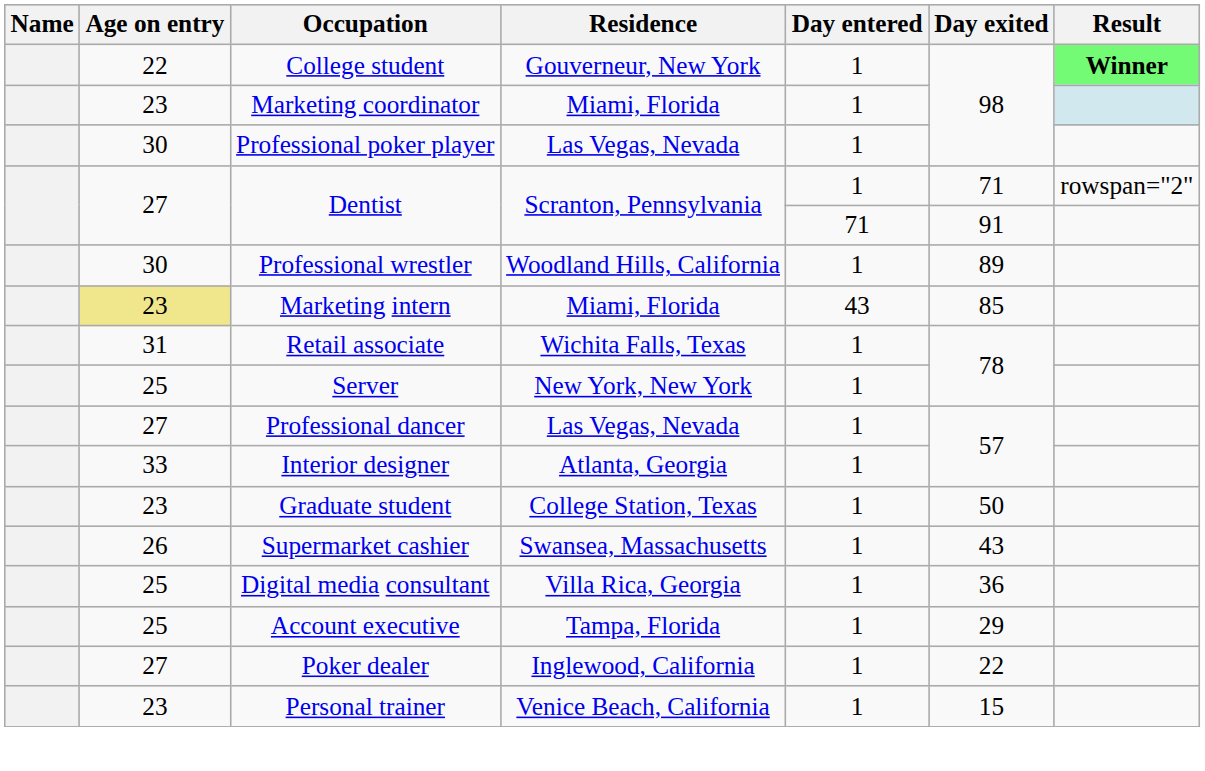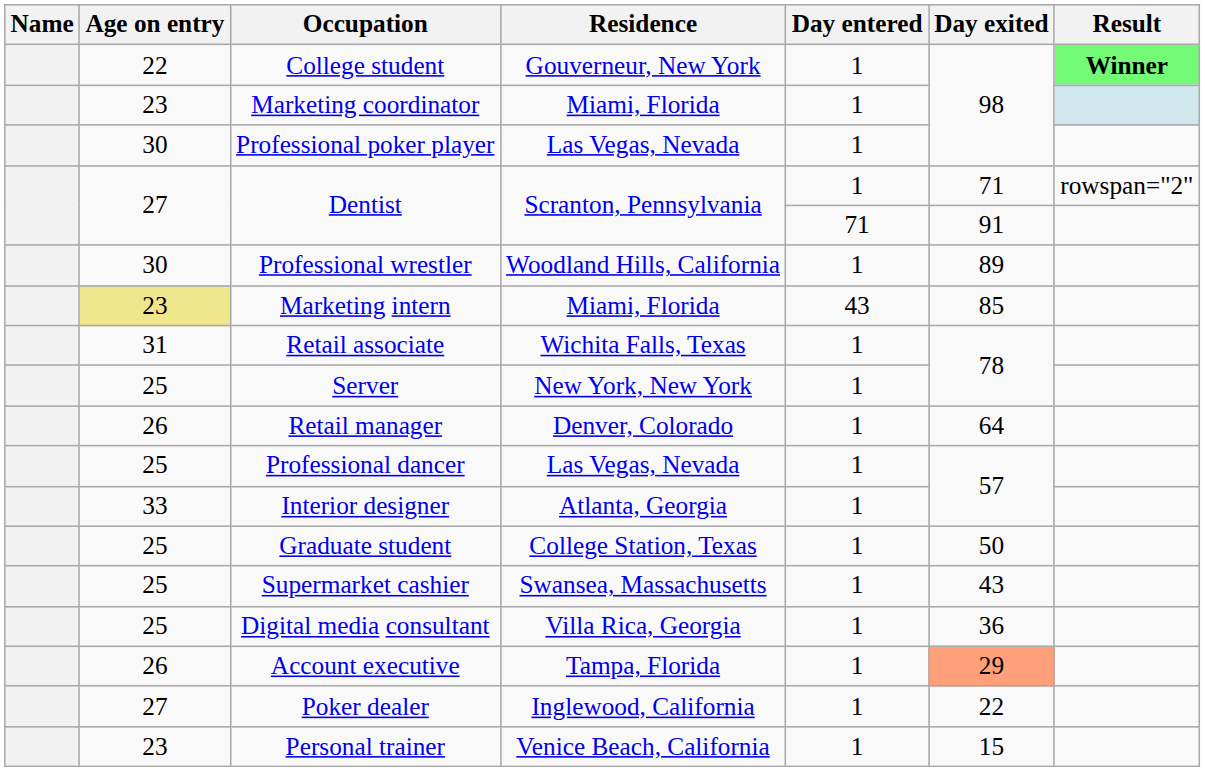+ row: (365, 425)
(155, 425) 27 -> (155, 465) 25
(155, 505) 23 -> (155, 545) 25
(155, 545) 26 -> (155, 585) 25
(155, 625) 25 -> (155, 666) 26
(991, 625) no background -> (991, 666) lightsalmon background
